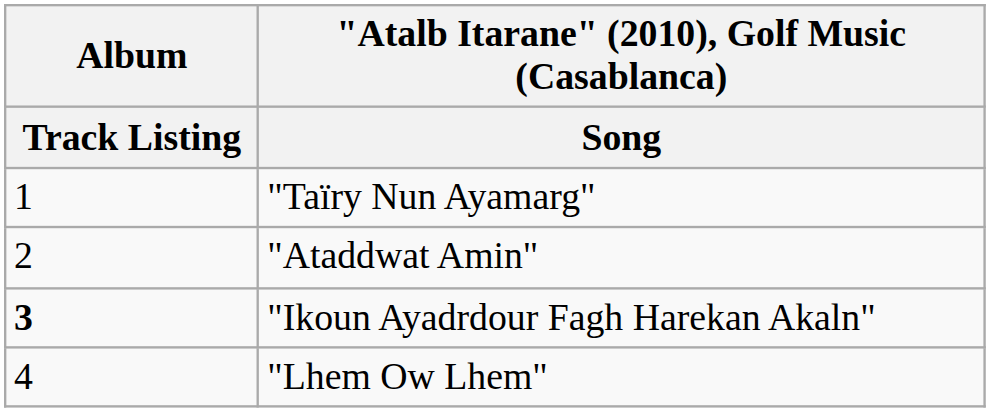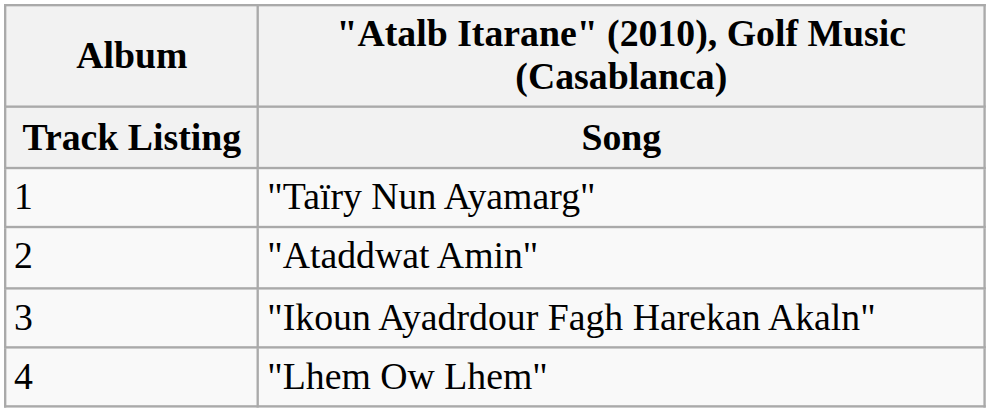(23, 316) bold -> (23, 316) normal
